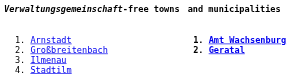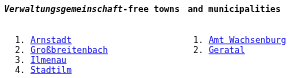(234, 45) bold -> (234, 45) normal
